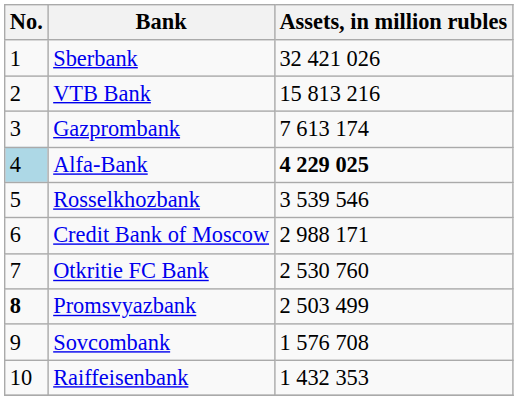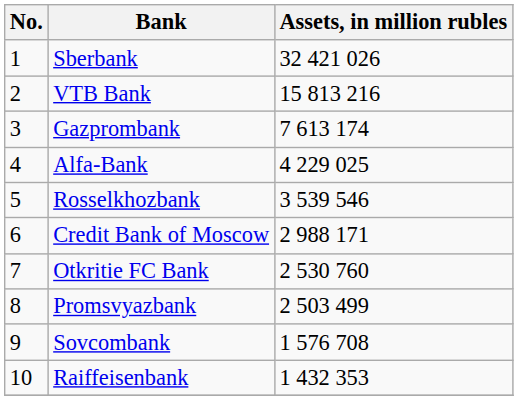(15, 164) lightblue background -> (15, 164) no background
(324, 164) bold -> (324, 164) normal
(15, 306) bold -> (15, 306) normal
